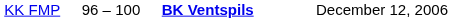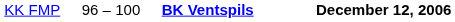(382, 10) normal -> (384, 10) bold
